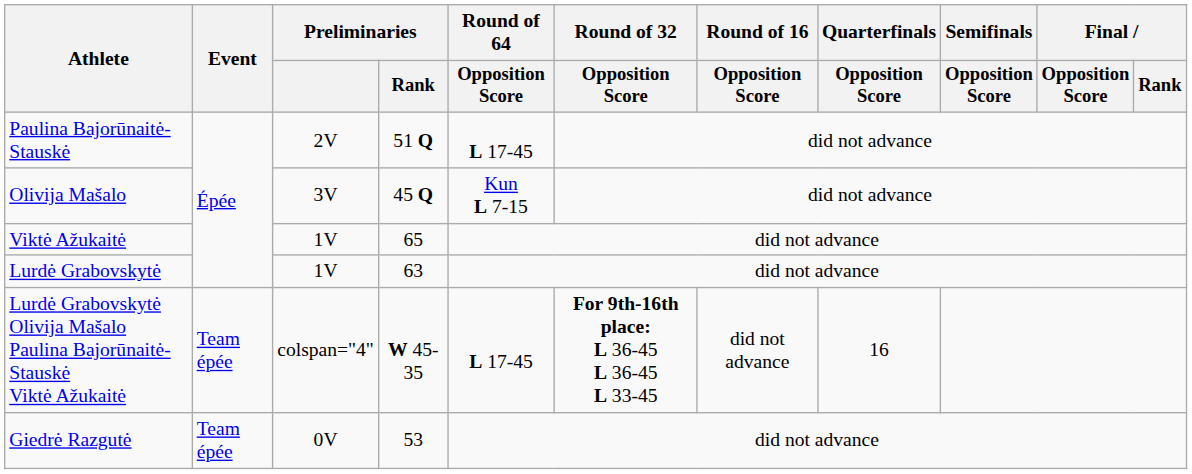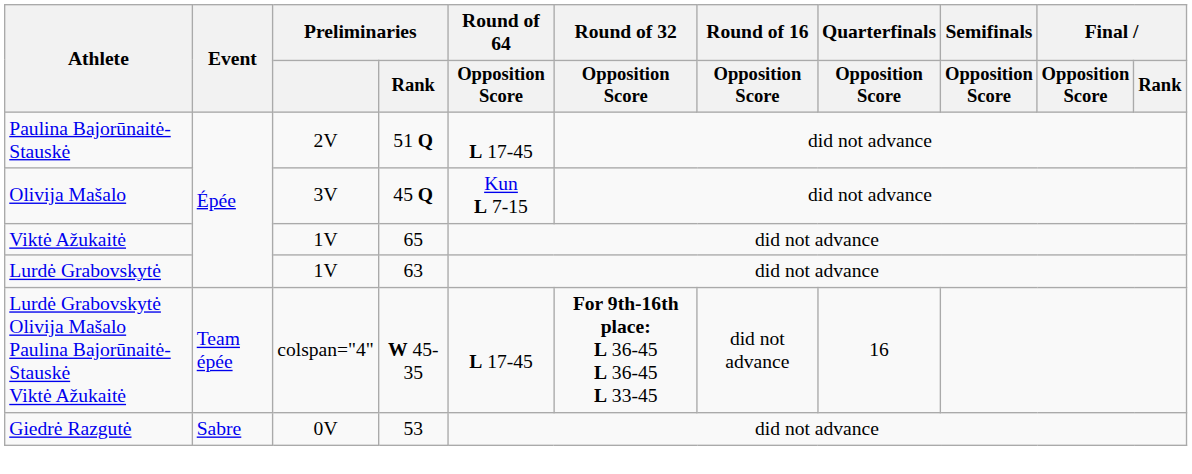(218, 440) Team épée -> (219, 428) Sabre
